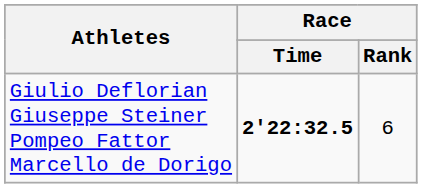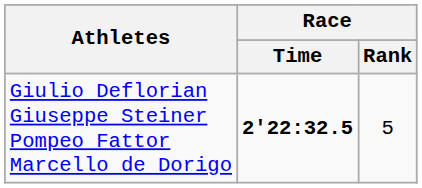(388, 128) 6 -> (388, 128) 5
